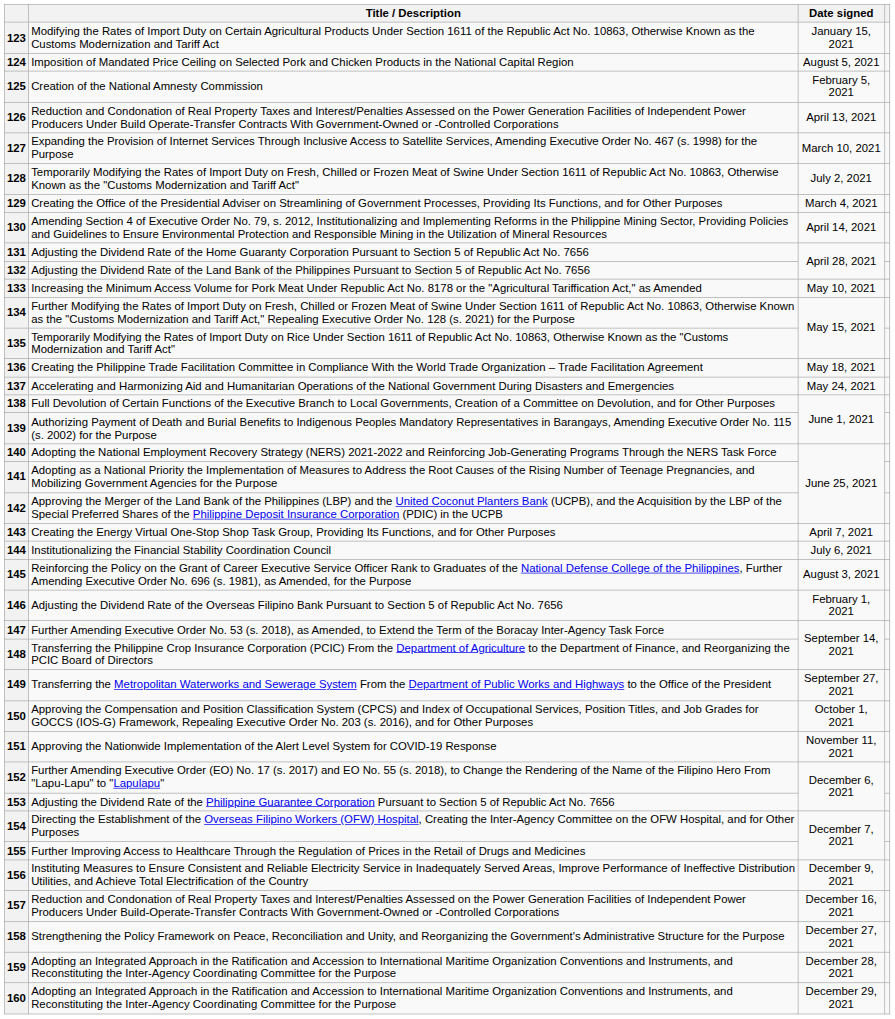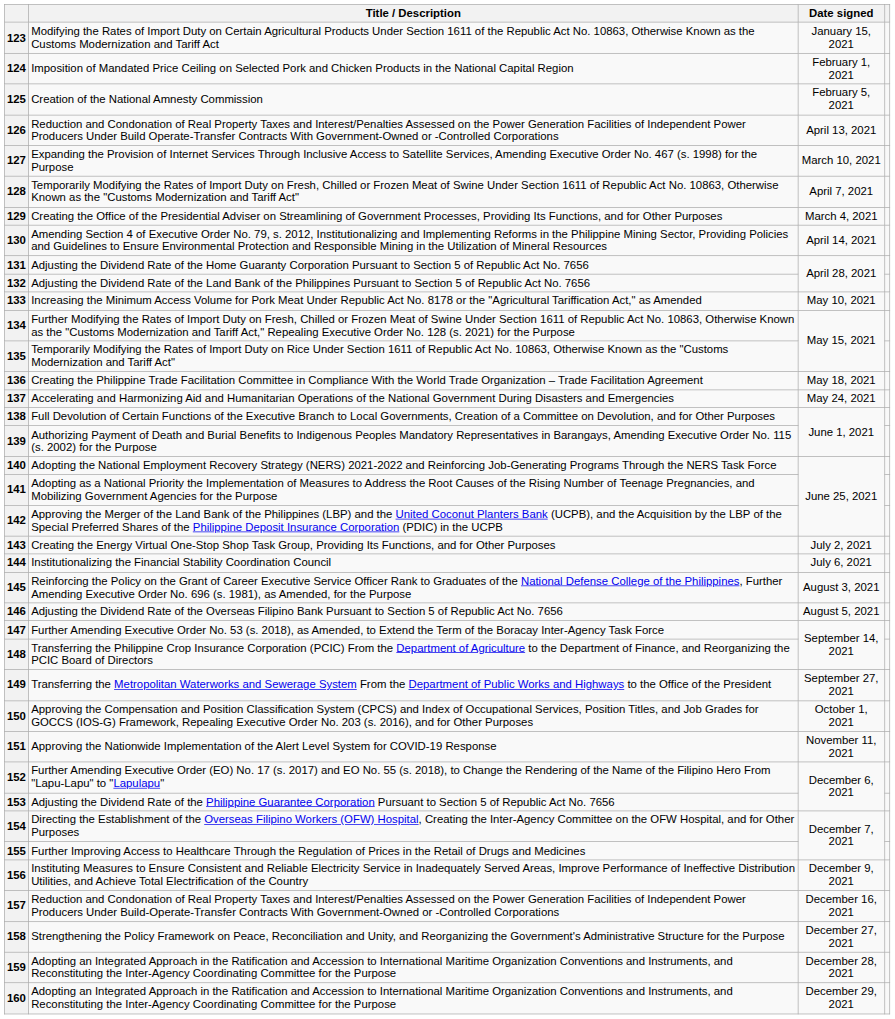(841, 62) August 5, 2021 -> (841, 68) February 1, 2021
(841, 179) July 2, 2021 -> (841, 191) April 7, 2021
(841, 532) April 7, 2021 -> (841, 545) July 2, 2021
(841, 605) February 1, 2021 -> (841, 612) August 5, 2021
